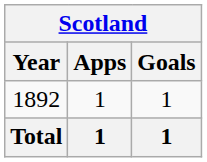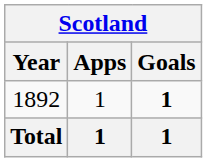(167, 99) normal -> (167, 99) bold
